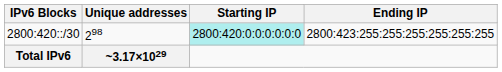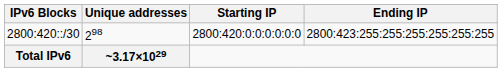(247, 34) paleturquoise background -> (247, 34) no background
